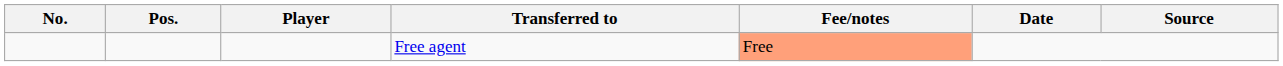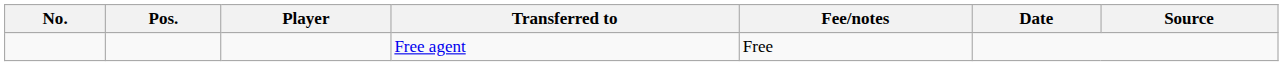(758, 46) lightsalmon background -> (758, 46) no background
